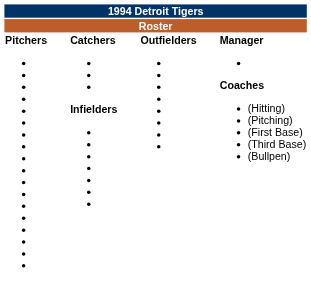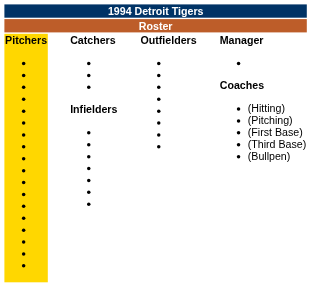(26, 153) no background -> (26, 153) gold background
